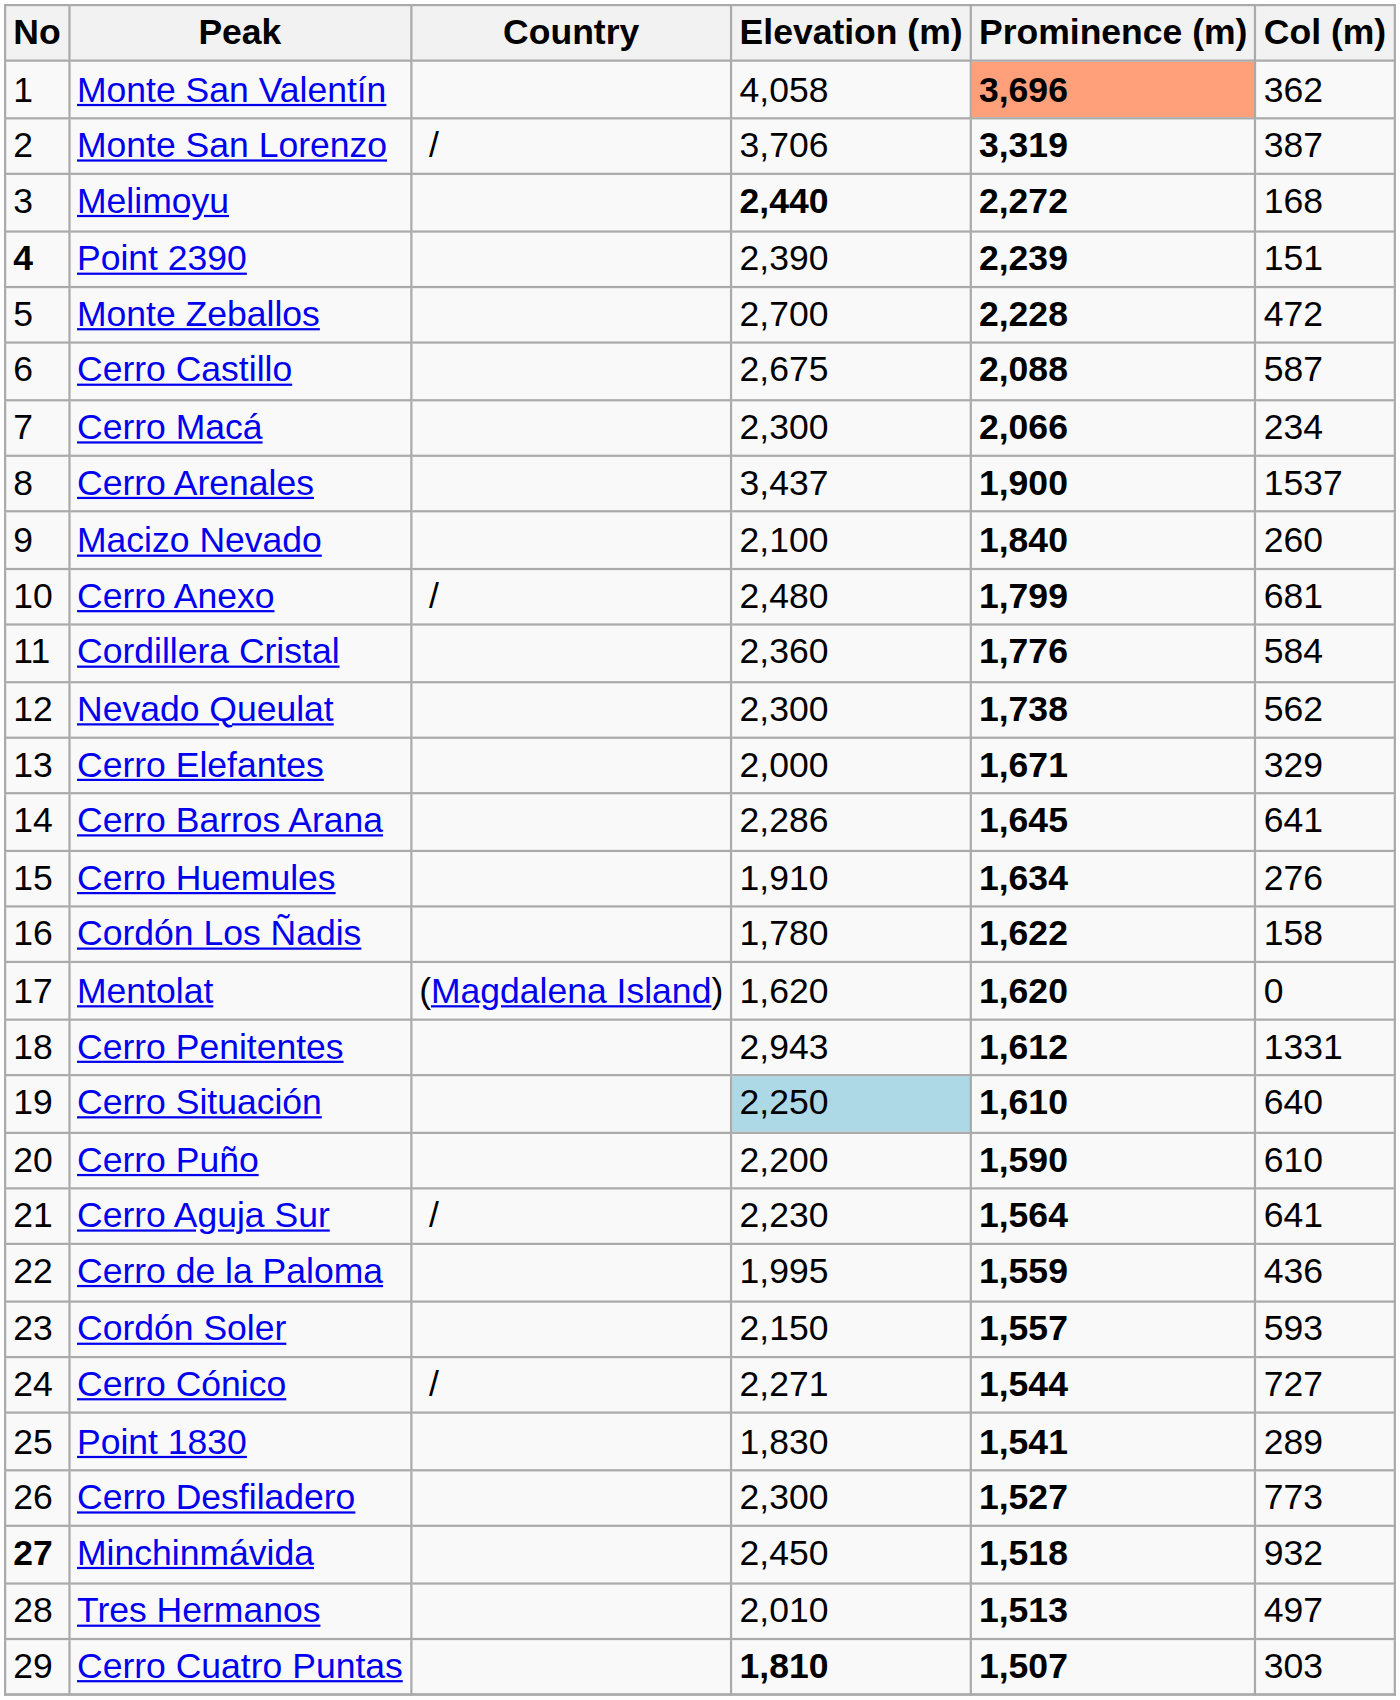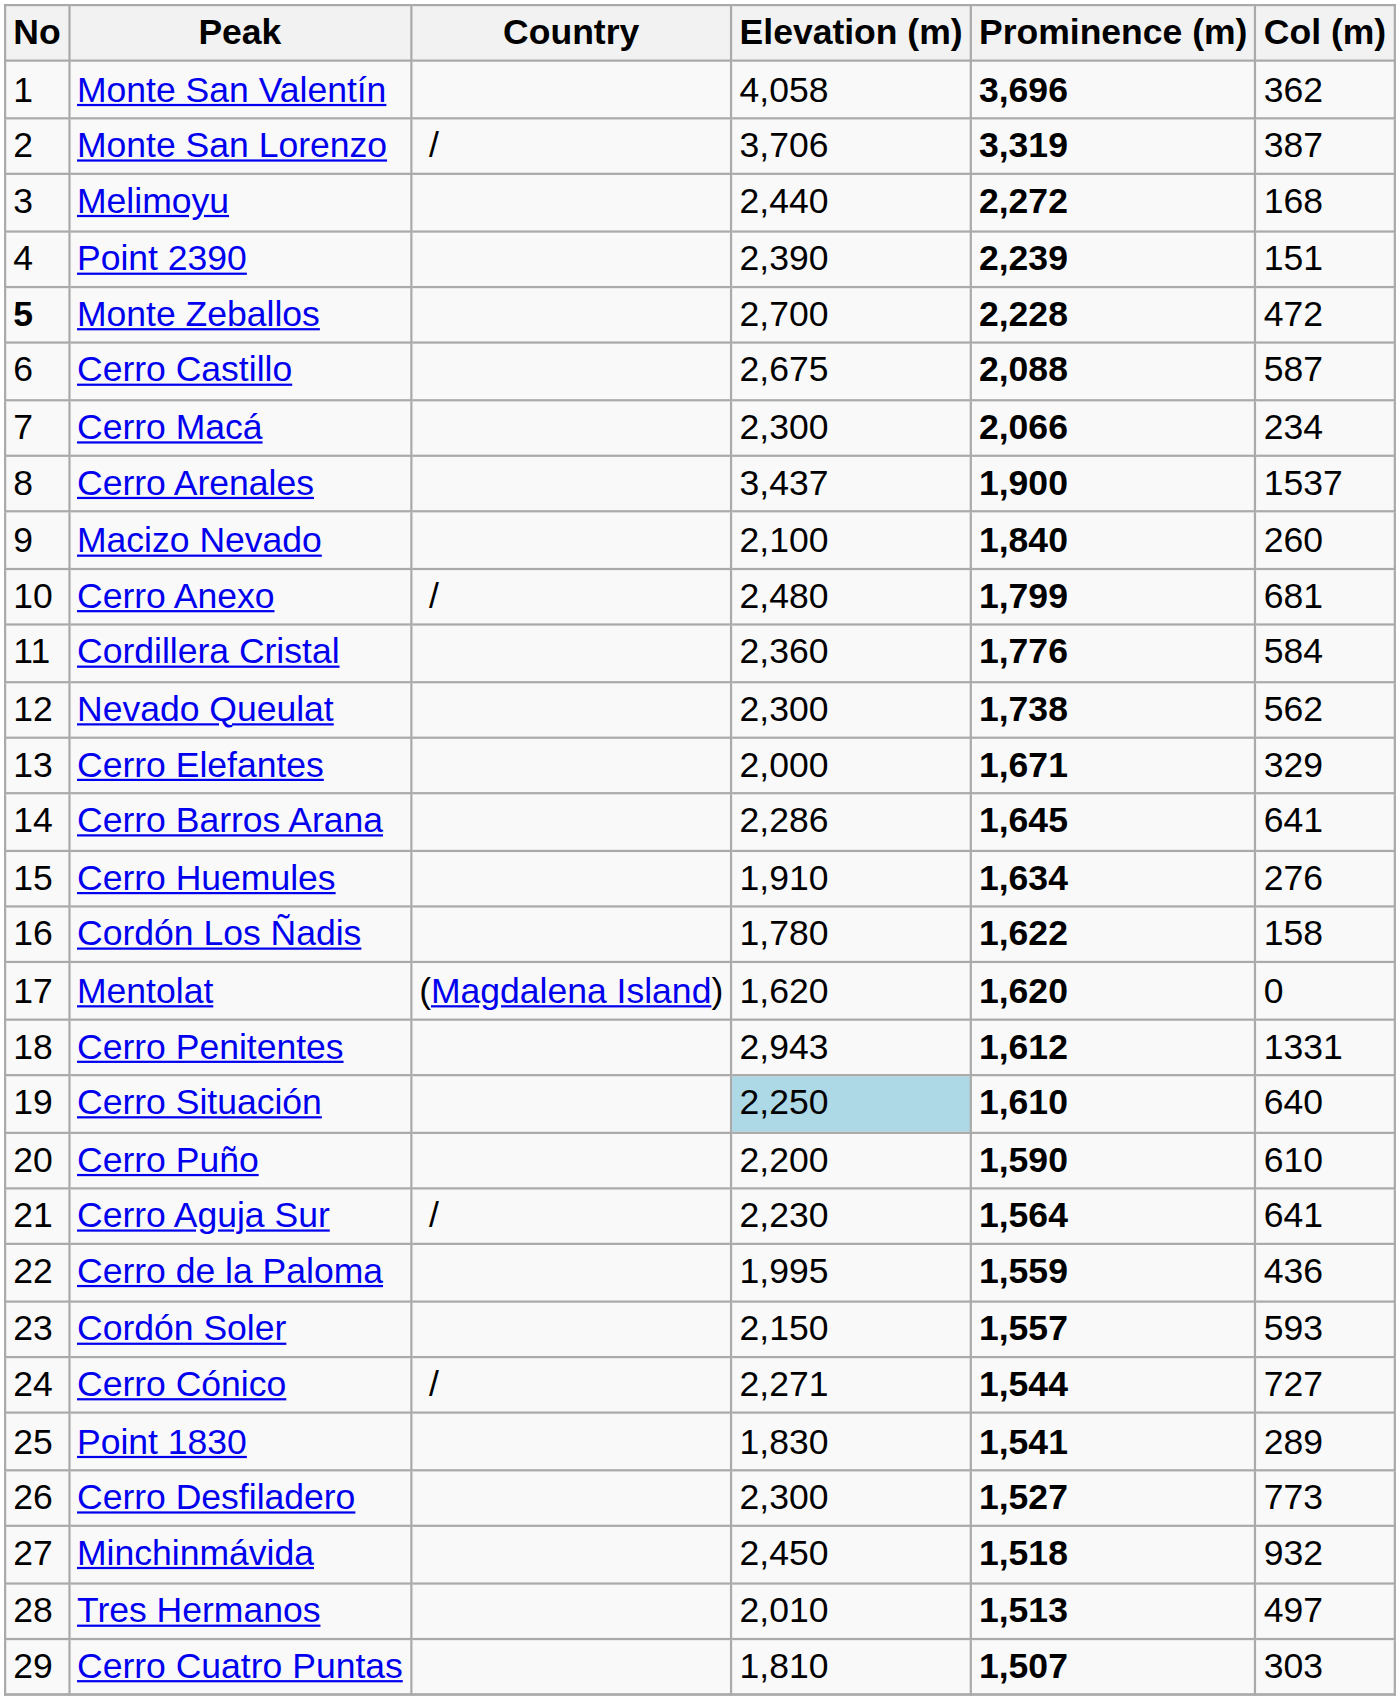(1023, 88) lightsalmon background -> (1023, 88) no background
(784, 201) bold -> (784, 201) normal
(23, 257) bold -> (23, 257) normal
(23, 314) normal -> (23, 314) bold
(33, 1553) bold -> (33, 1553) normal
(784, 1666) bold -> (784, 1666) normal
